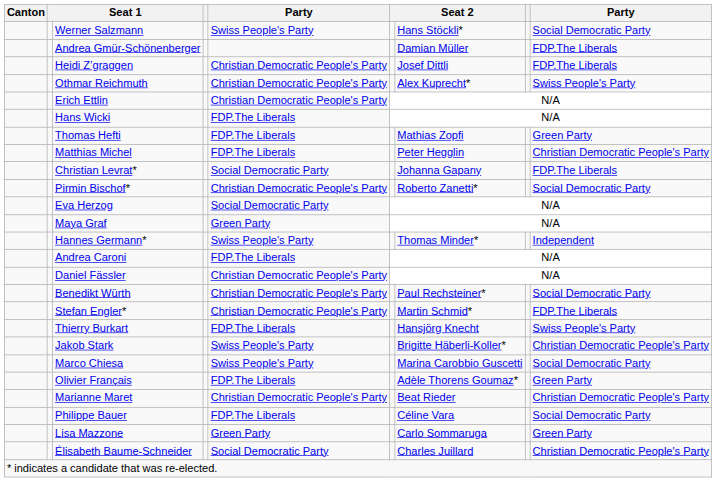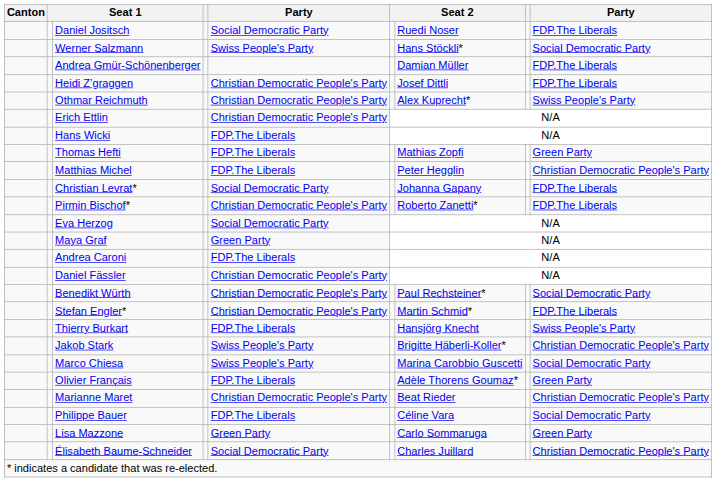+ row: (92, 30)
(592, 188) Social Democratic Party -> (575, 205) FDP.The Liberals
- row: (101, 240)
